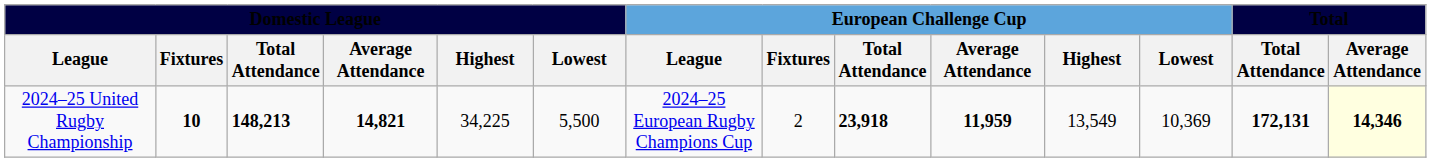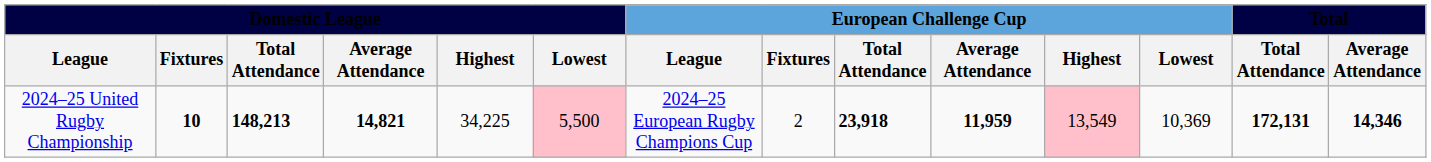(579, 121) no background -> (579, 121) pink background
(1092, 121) no background -> (1092, 121) pink background
(1377, 121) lightyellow background -> (1377, 121) no background
